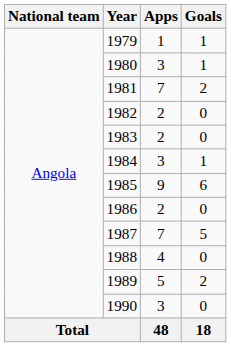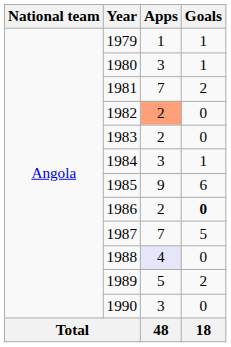(161, 112) no background -> (161, 112) lightsalmon background
(203, 209) normal -> (203, 209) bold
(161, 257) no background -> (161, 257) lavender background
